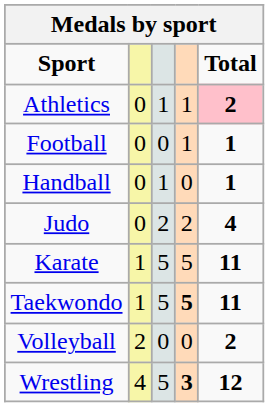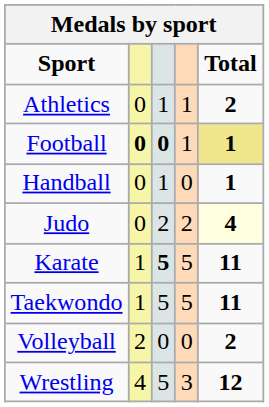(230, 103) pink background -> (230, 103) no background
(140, 143) normal -> (140, 143) bold
(163, 143) normal -> (163, 143) bold
(230, 143) no background -> (230, 143) khaki background
(230, 222) no background -> (230, 222) lightyellow background
(163, 262) normal -> (163, 262) bold
(187, 301) bold -> (187, 301) normal
(187, 381) bold -> (187, 381) normal
